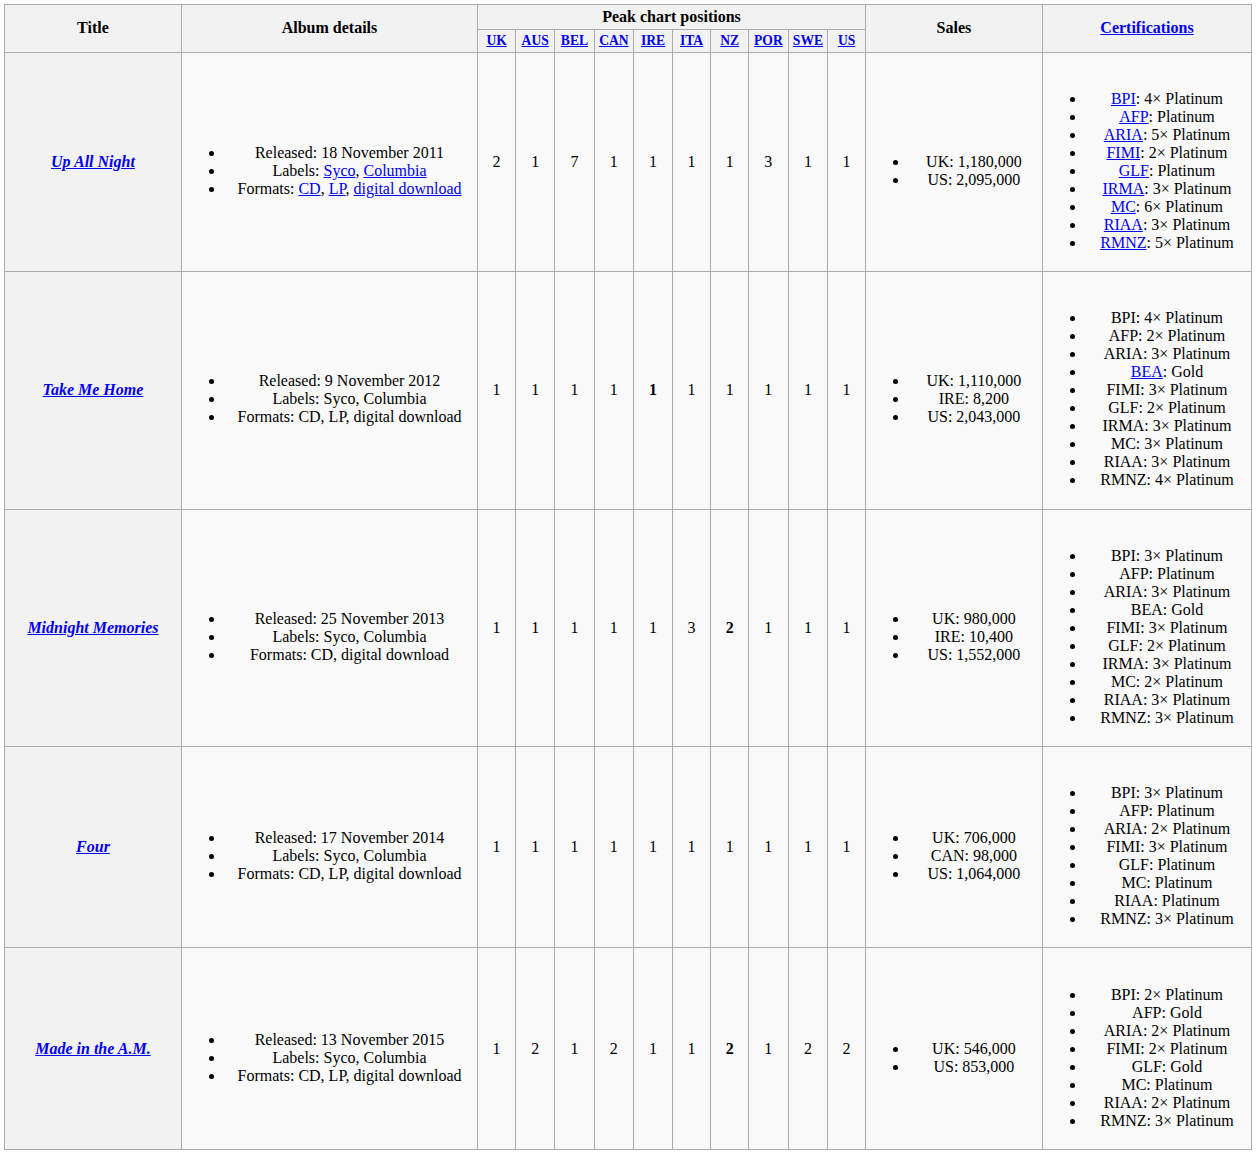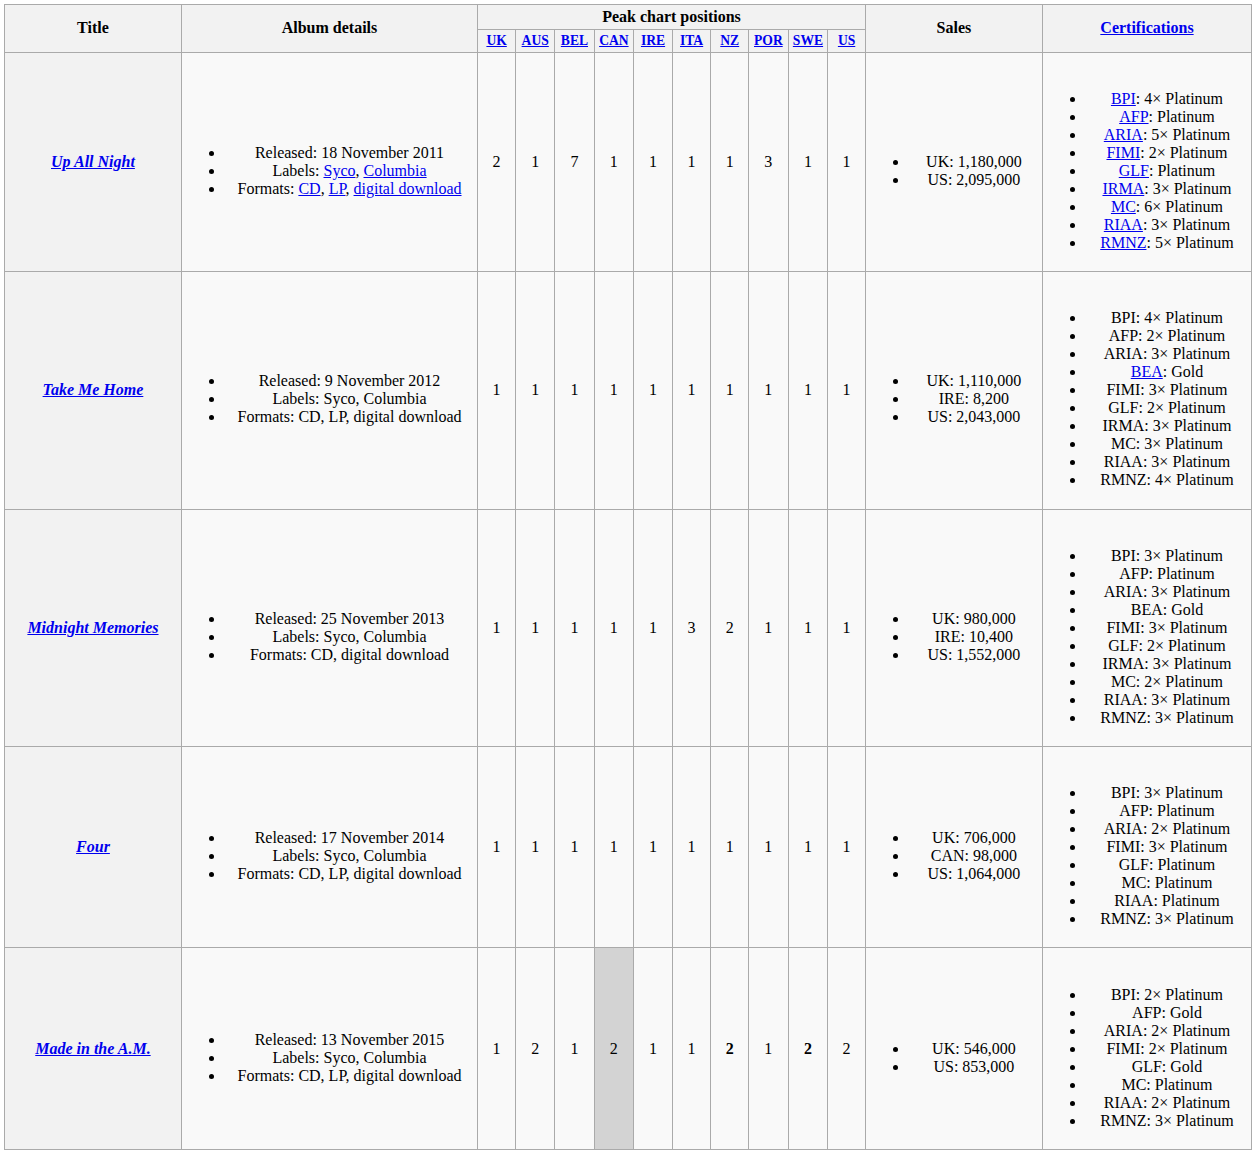(653, 390) bold -> (653, 390) normal
(730, 627) bold -> (730, 627) normal
(614, 1048) no background -> (614, 1048) lightgrey background
(808, 1048) normal -> (808, 1048) bold
